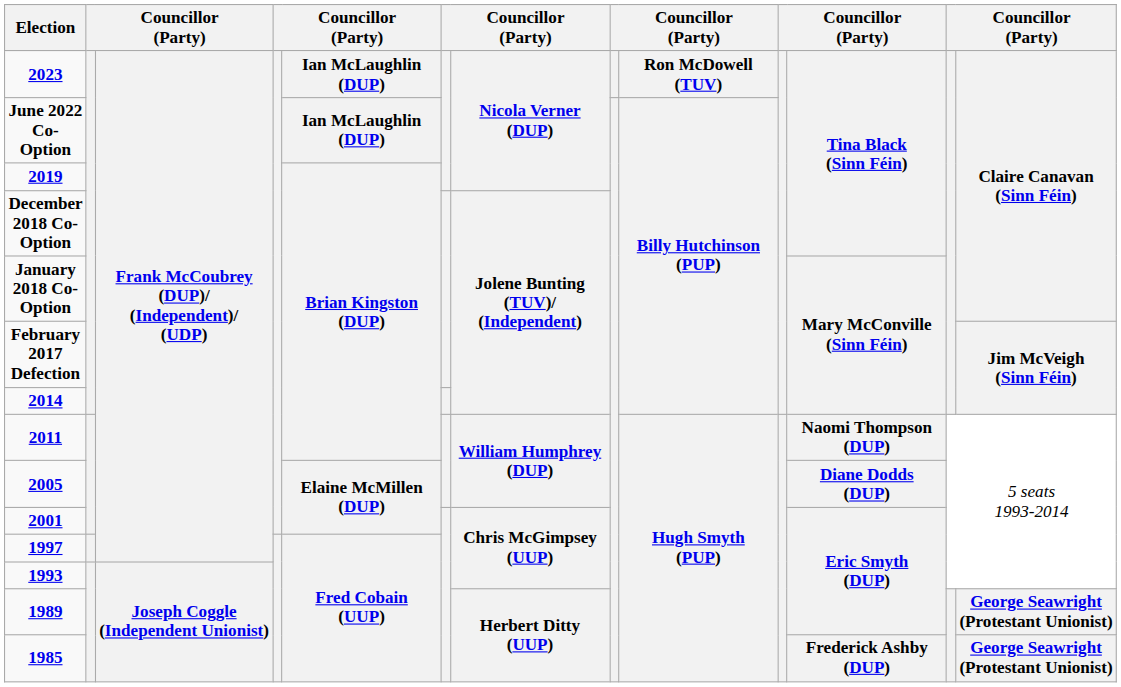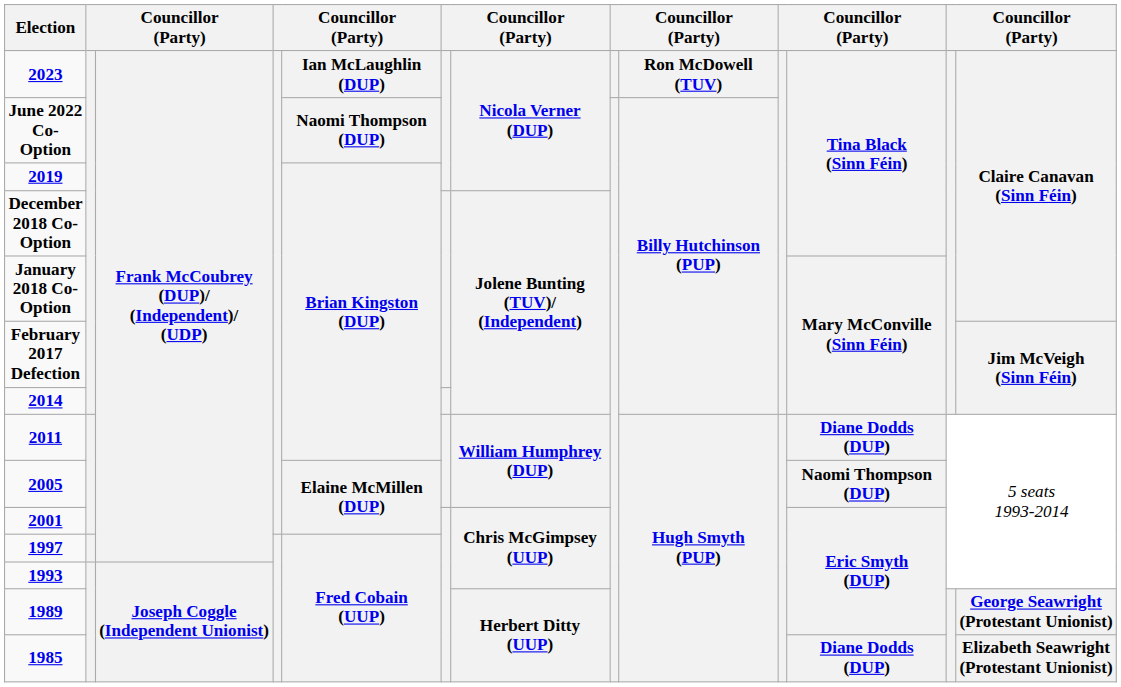(362, 130) Ian McLaughlin (DUP) -> (362, 130) Naomi Thompson (DUP)
(867, 437) Naomi Thompson (DUP) -> (867, 437) Diane Dodds (DUP)
(867, 483) Diane Dodds (DUP) -> (867, 483) Naomi Thompson (DUP)
(867, 658) Frederick Ashby (DUP) -> (867, 658) Diane Dodds (DUP)
(1036, 658) George Seawright (Protestant Unionist) -> (1036, 658) Elizabeth Seawright (Protestant Unionist)
